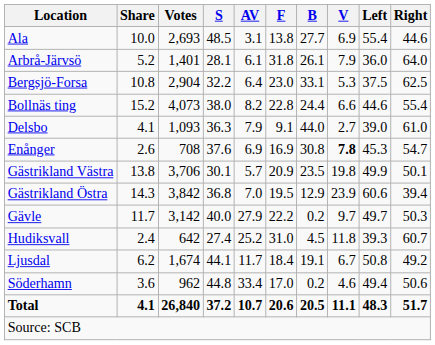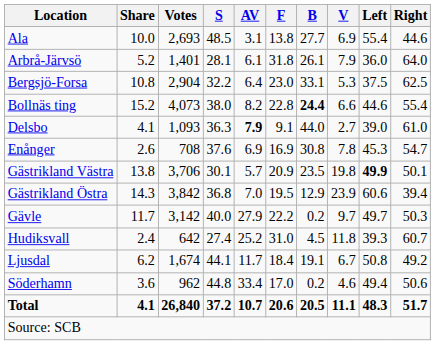(312, 104) normal -> (312, 104) bold
(254, 127) normal -> (254, 127) bold
(347, 149) bold -> (347, 149) normal
(375, 171) normal -> (375, 171) bold
